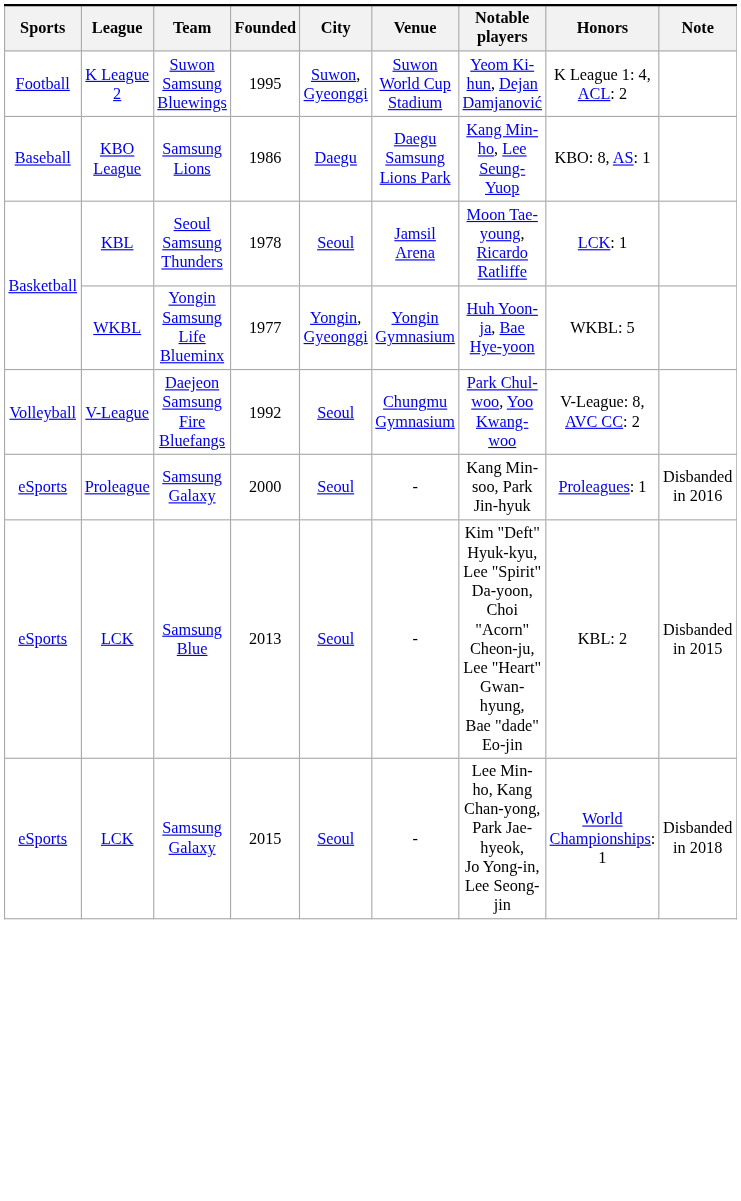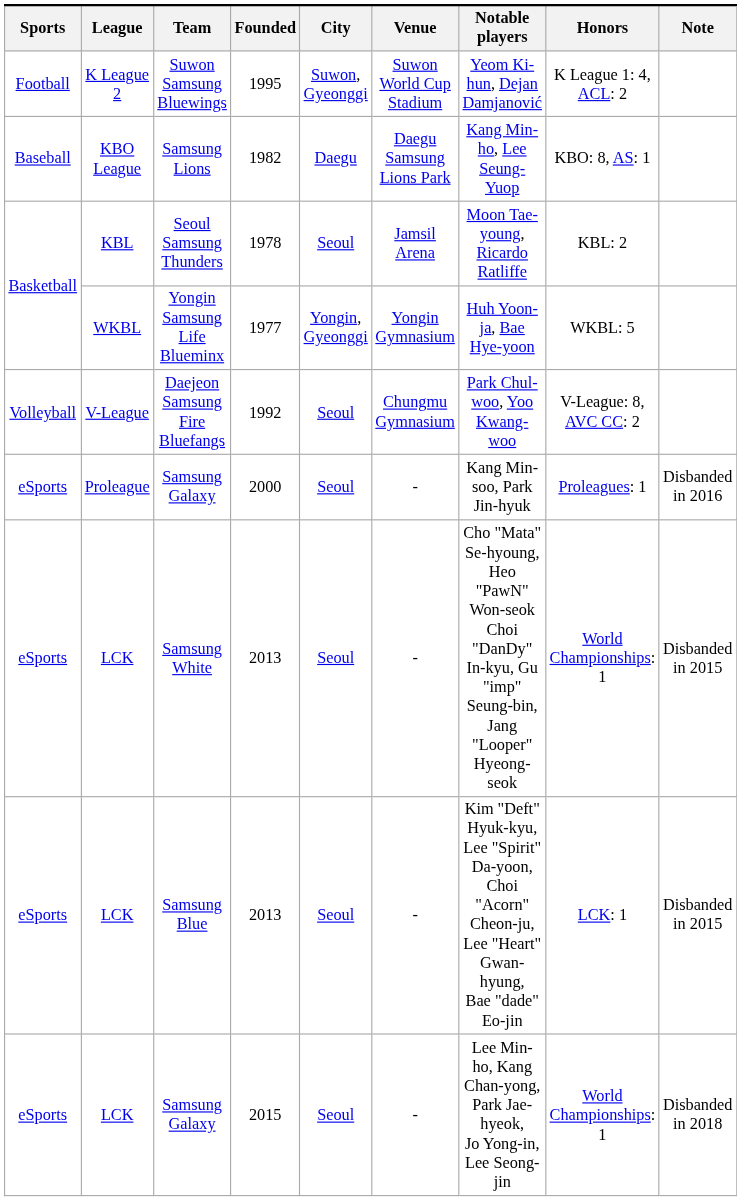(265, 158) 1986 -> (265, 158) 1982
(602, 243) LCK: 1 -> (602, 243) KBL: 2
+ row: (117, 658)
(602, 638) KBL: 2 -> (602, 915) LCK: 1
